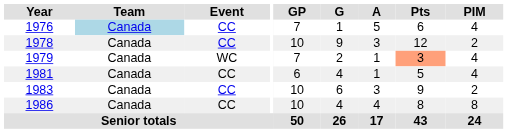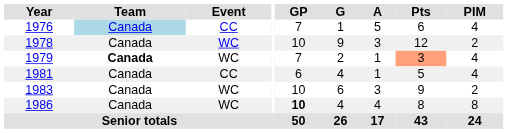(227, 43) CC -> (229, 43) WC
(129, 58) normal -> (130, 58) bold
(227, 89) CC -> (229, 89) WC
(227, 105) CC -> (229, 105) WC
(297, 105) normal -> (298, 105) bold
